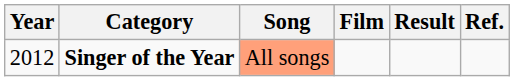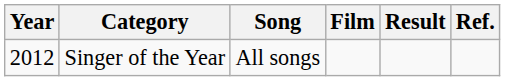(149, 57) bold -> (145, 57) normal
(287, 57) lightsalmon background -> (278, 57) no background
